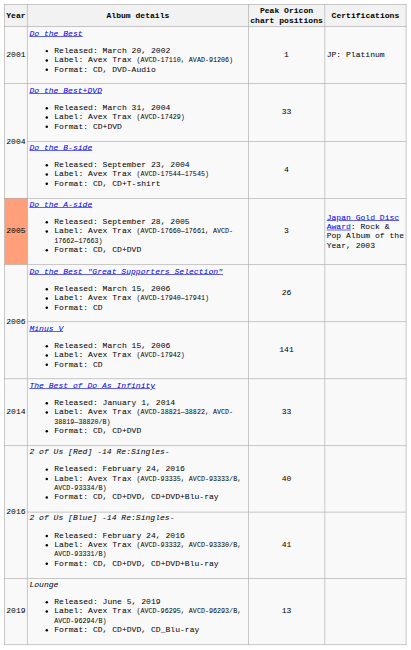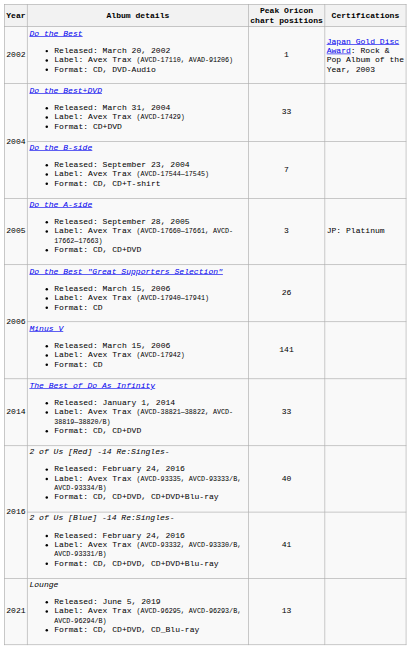(16, 55) 2001 -> (16, 55) 2002
(356, 55) JP: Platinum -> (365, 55) Japan Gold Disc Award: Rock & Pop Album of the Year, 2003
(287, 170) 4 -> (287, 170) 7
(16, 231) lightsalmon background -> (16, 231) no background
(365, 231) Japan Gold Disc Award: Rock & Pop Album of the Year, 2003 -> (356, 231) JP: Platinum
(16, 612) 2019 -> (16, 612) 2021
